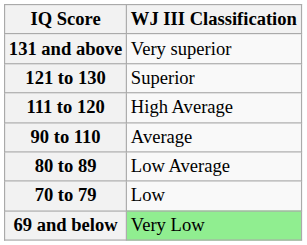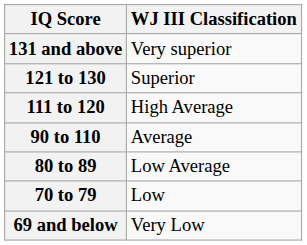(168, 225) lightgreen background -> (168, 225) no background
